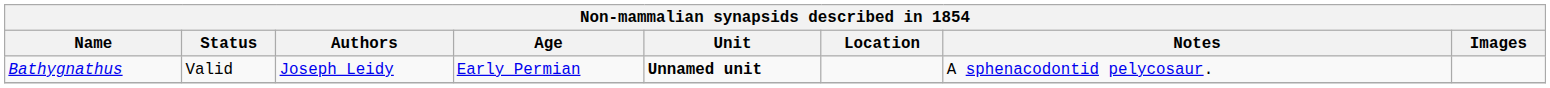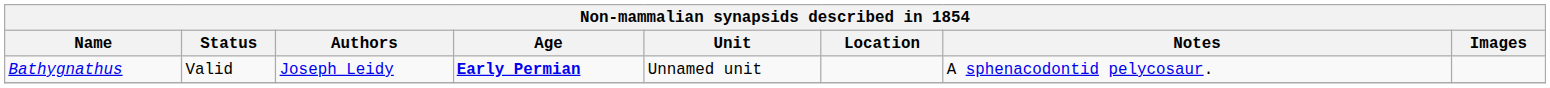(519, 69) normal -> (519, 69) bold
(705, 69) bold -> (705, 69) normal
